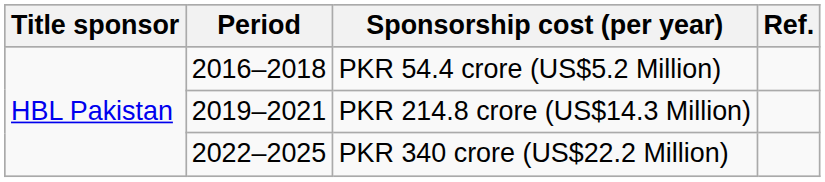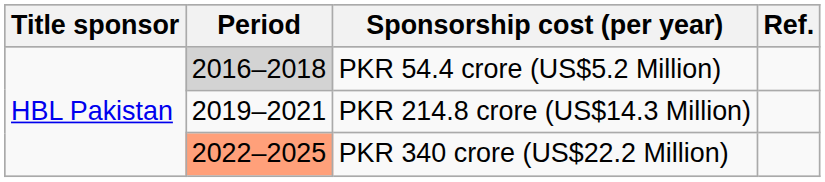(259, 68) no background -> (259, 68) lightgrey background
(259, 153) no background -> (259, 153) lightsalmon background
